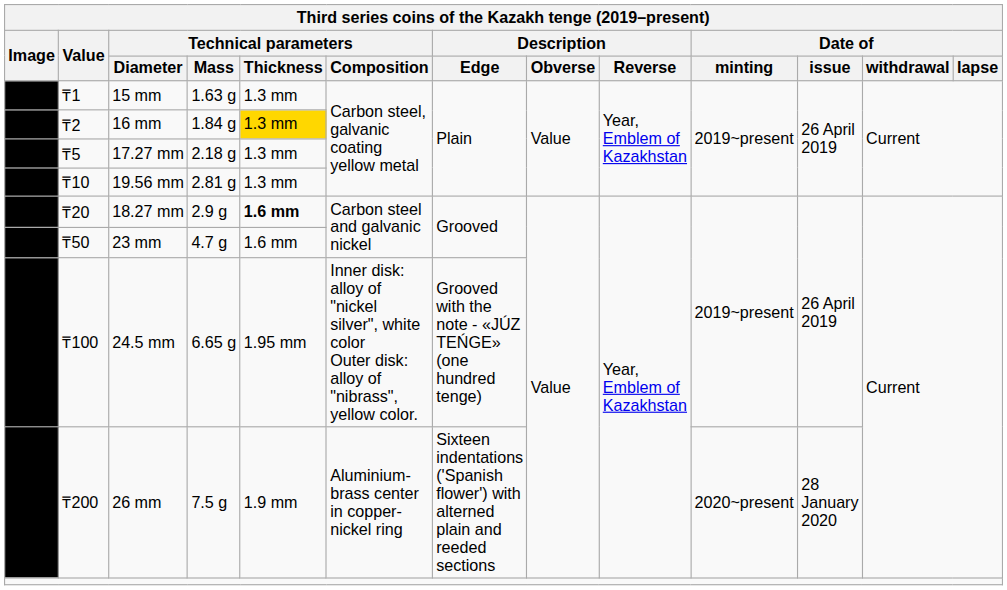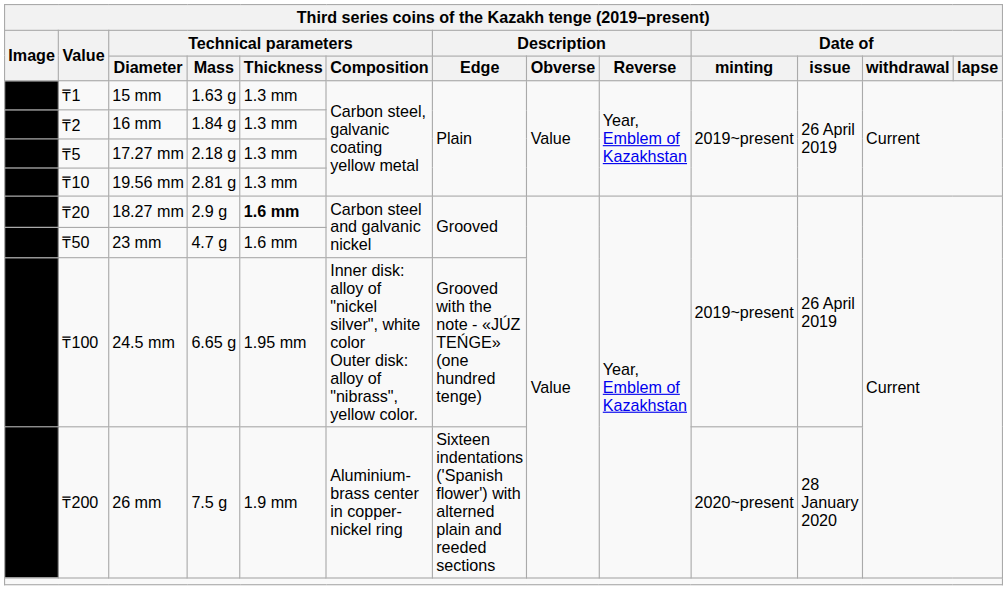(271, 125) gold background -> (271, 125) no background
